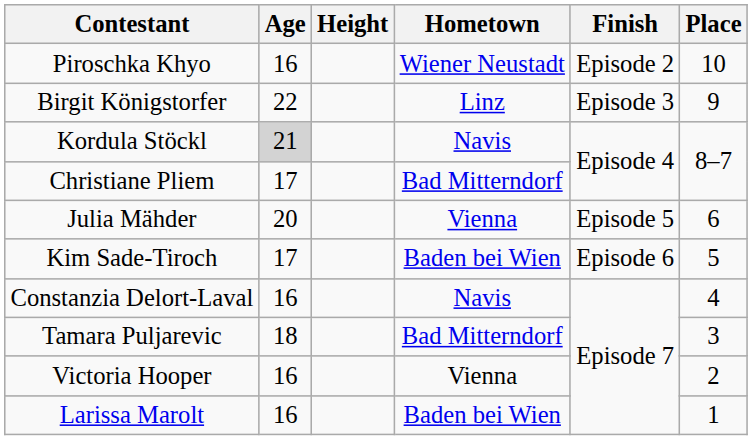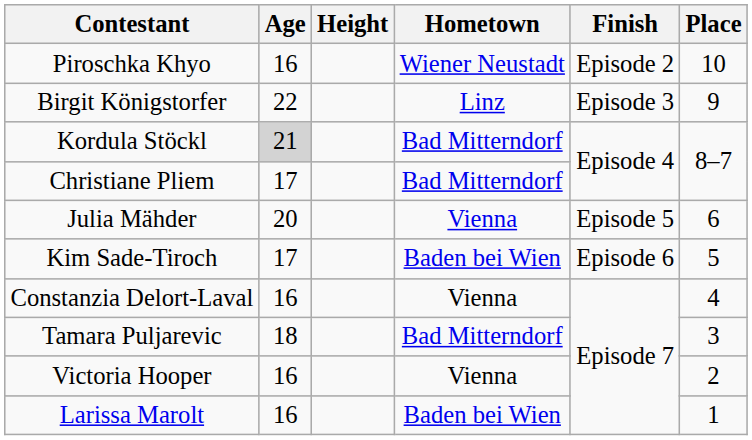(482, 141) Navis -> (482, 141) Bad Mitterndorf
(482, 297) Navis -> (482, 297) Vienna
